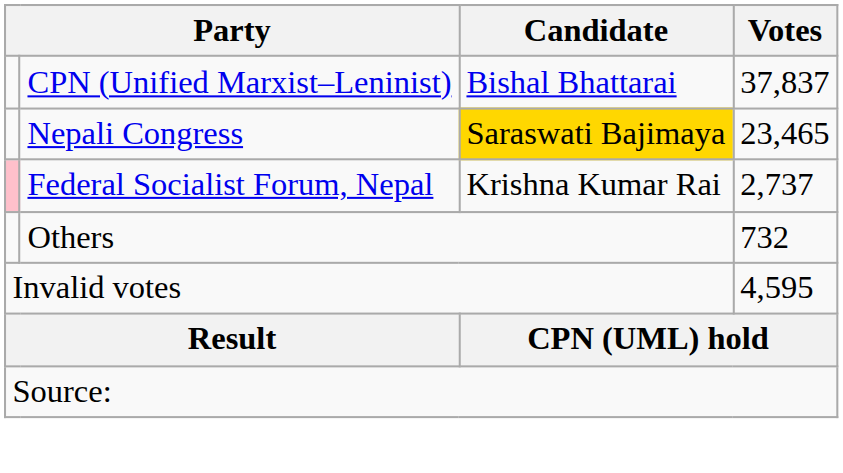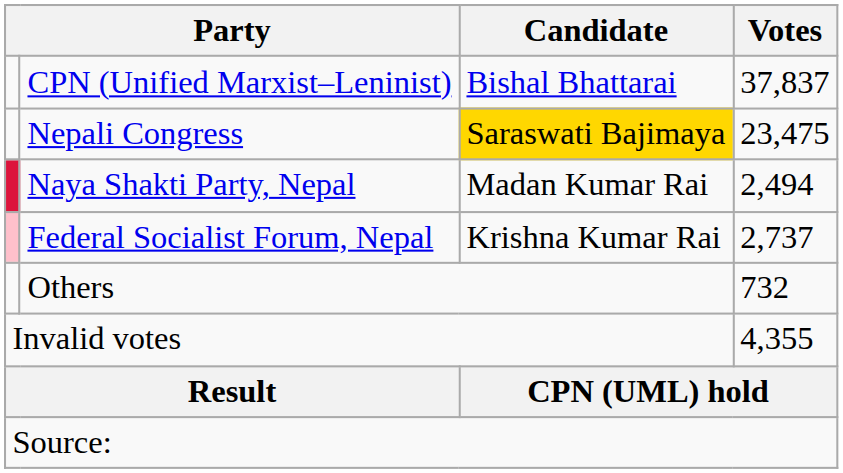(785, 133) 23,465 -> (785, 133) 23,475
+ row: (191, 184)
(777, 287) 4,595 -> (777, 339) 4,355
